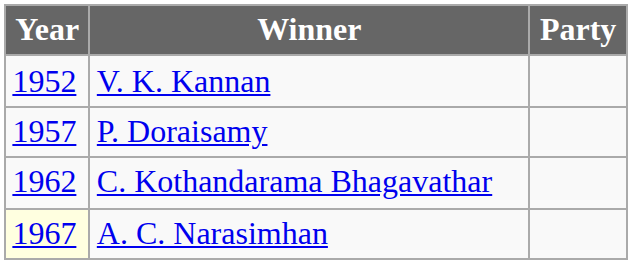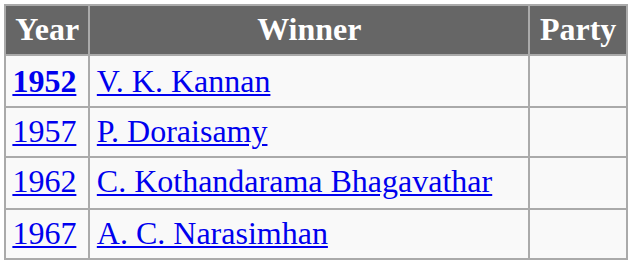(44, 80) normal -> (44, 80) bold
(44, 232) lightyellow background -> (44, 232) no background
